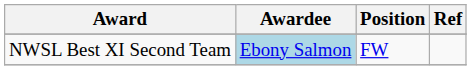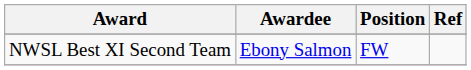(296, 49) lightblue background -> (296, 49) no background
